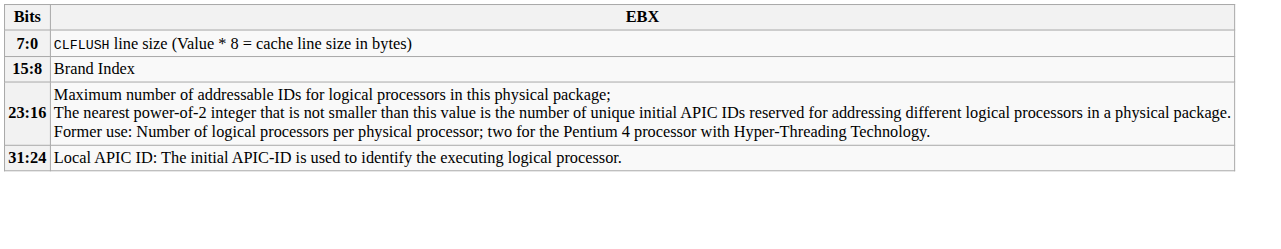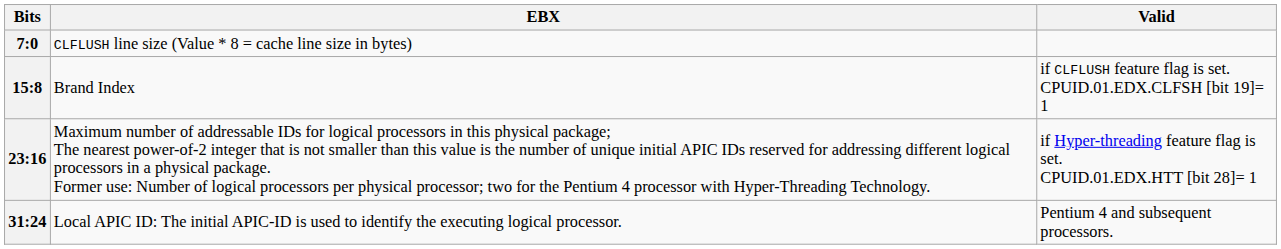+ column: (1156, 17)
